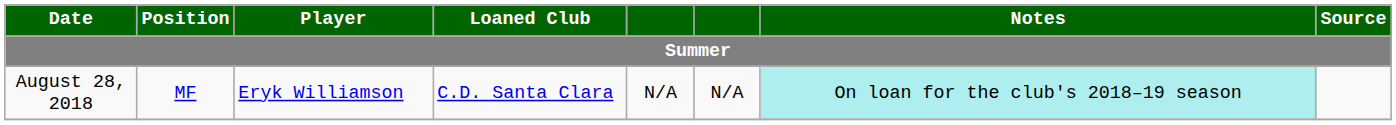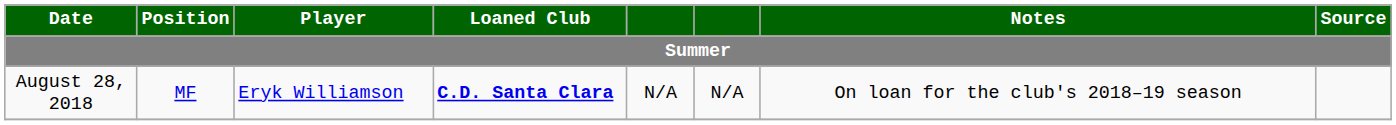(525, 93) normal -> (525, 93) bold
(1038, 93) paleturquoise background -> (1038, 93) no background
